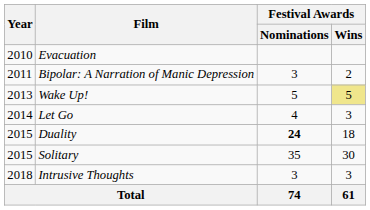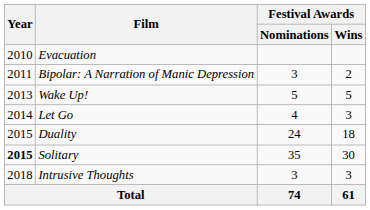(349, 94) khaki background -> (349, 94) no background
(294, 134) bold -> (294, 134) normal
(20, 154) normal -> (20, 154) bold
